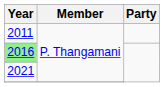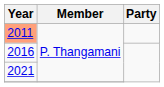(20, 33) no background -> (20, 33) lightsalmon background
(21, 52) lightgreen background -> (21, 52) no background
